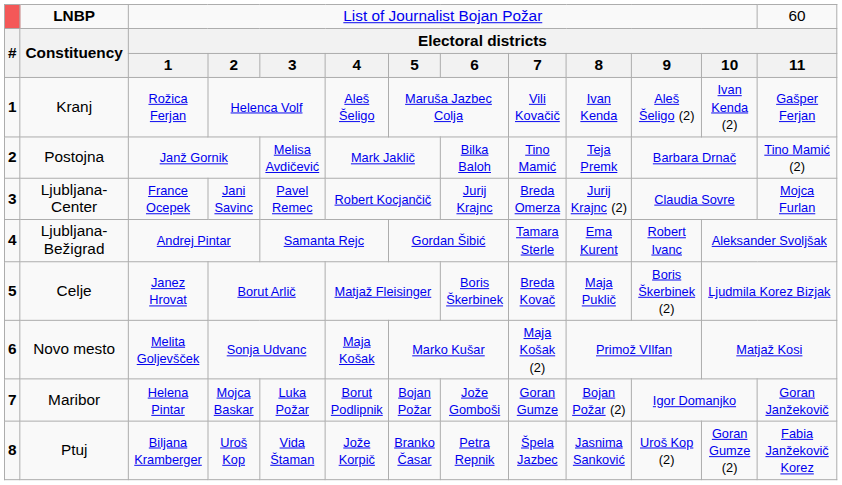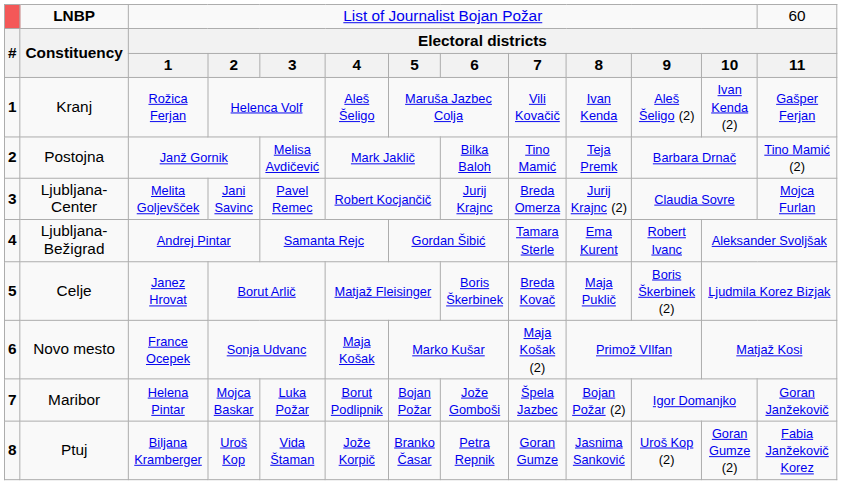(168, 198) France Ocepek -> (168, 198) Melita Goljevšček
(168, 349) Melita Goljevšček -> (168, 349) France Ocepek
(537, 400) Goran Gumze -> (537, 400) Špela Jazbec
(537, 450) Špela Jazbec -> (537, 450) Goran Gumze
